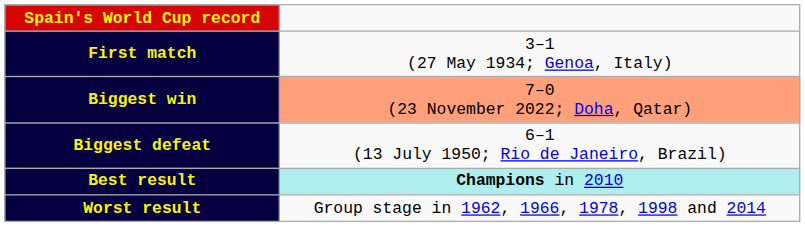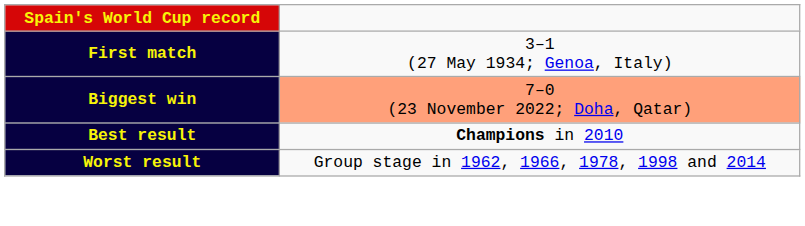- row: (142, 145)
(540, 181) paleturquoise background -> (540, 136) no background
